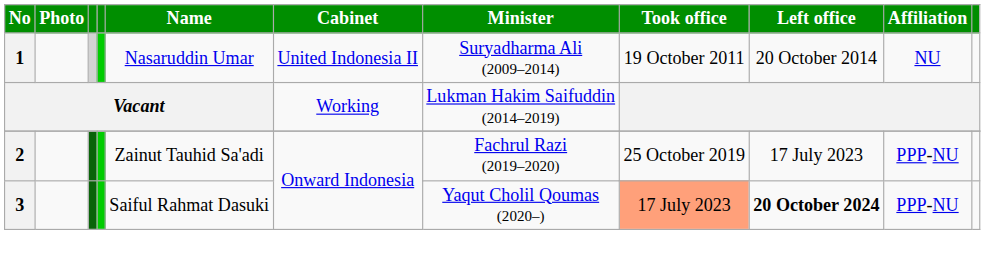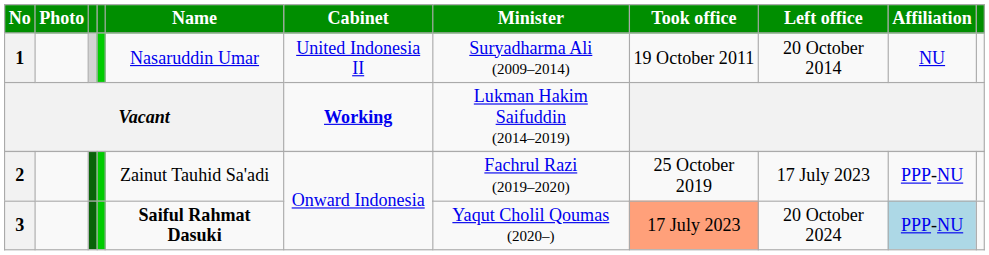(348, 106) normal -> (358, 116) bold
(189, 204) normal -> (195, 225) bold
(816, 204) bold -> (823, 225) normal
(928, 204) no background -> (932, 225) lightblue background
